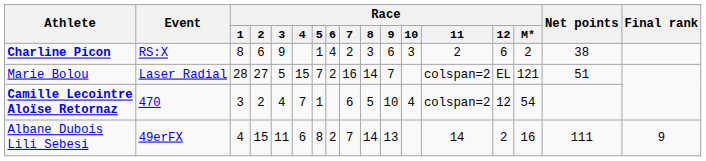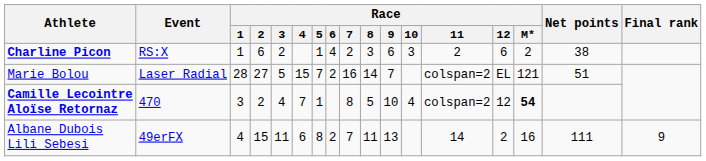(240, 53) 8 -> (240, 53) 1
(282, 53) 9 -> (282, 53) 2
(350, 102) 6 -> (350, 102) 8
(528, 102) normal -> (528, 102) bold
(370, 137) 14 -> (370, 137) 11
